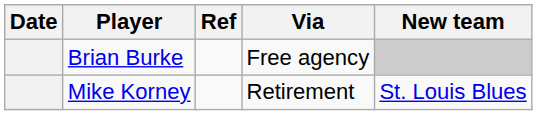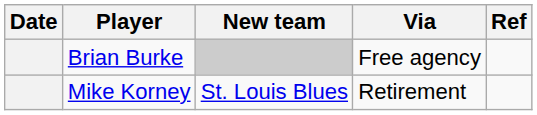columns swapped: (453, 22) <-> (219, 22)
